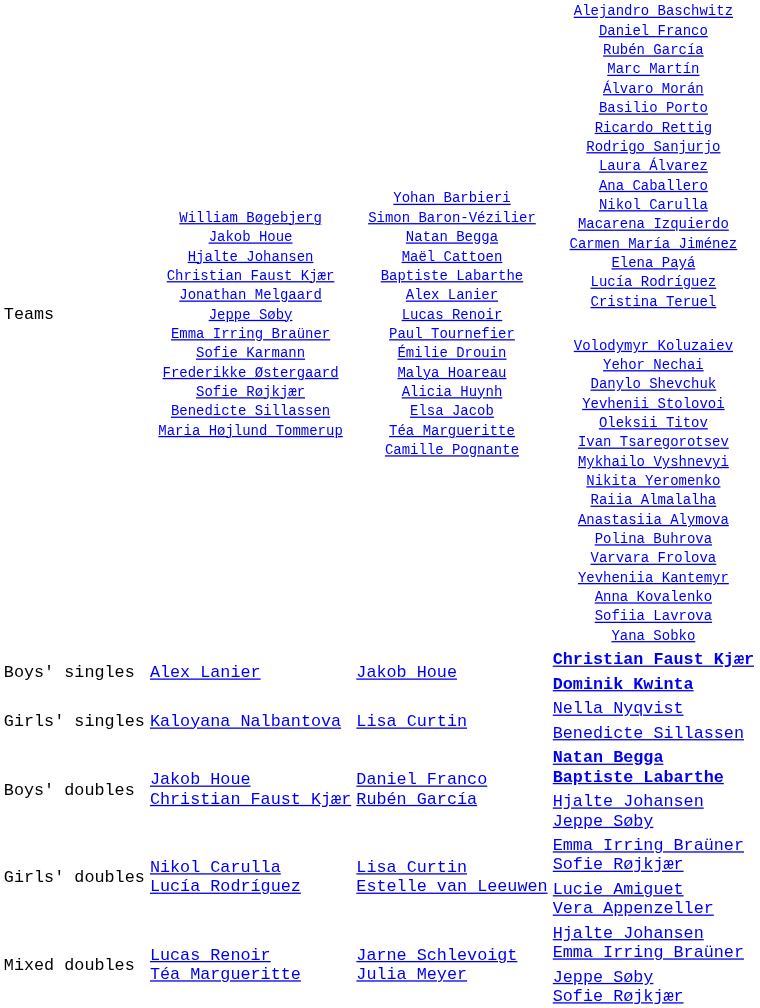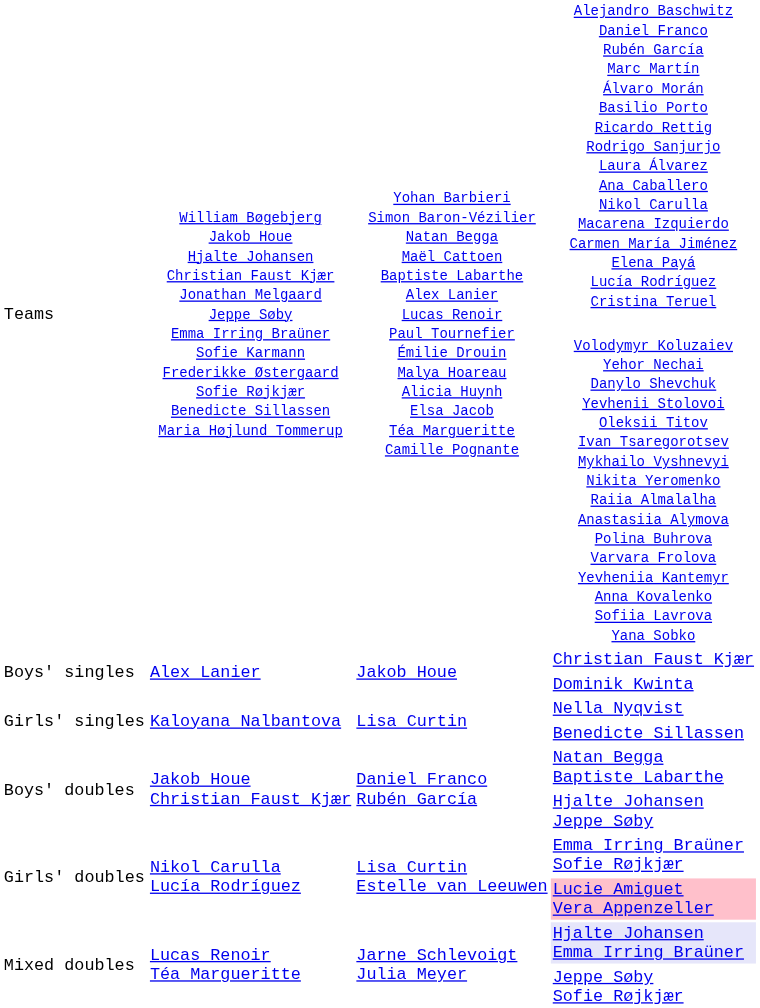(653, 660) bold -> (653, 660) normal
(623, 684) bold -> (623, 684) normal
(638, 767) bold -> (638, 767) normal
(633, 899) no background -> (633, 899) pink background
(648, 943) no background -> (648, 943) lavender background
